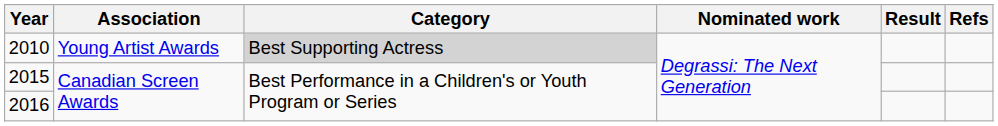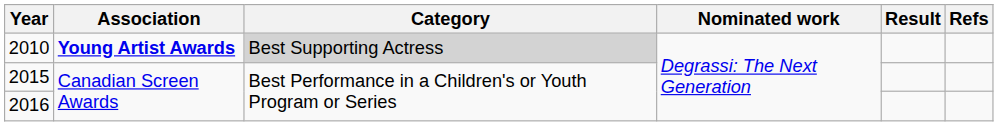(138, 47) normal -> (146, 47) bold
